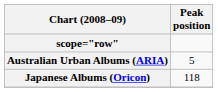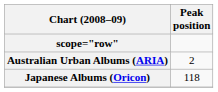(192, 60) 5 -> (192, 60) 2
